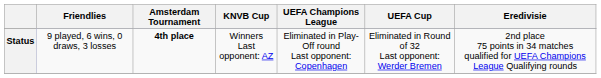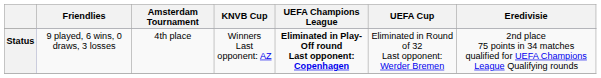(174, 36) bold -> (173, 36) normal
(321, 51) normal -> (322, 51) bold
